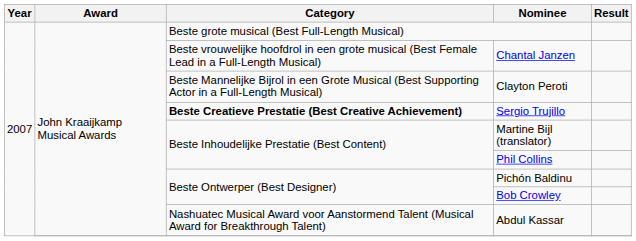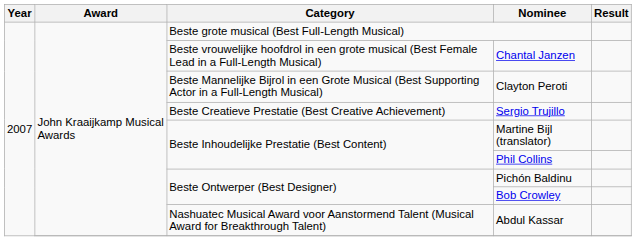(315, 111) bold -> (307, 111) normal
